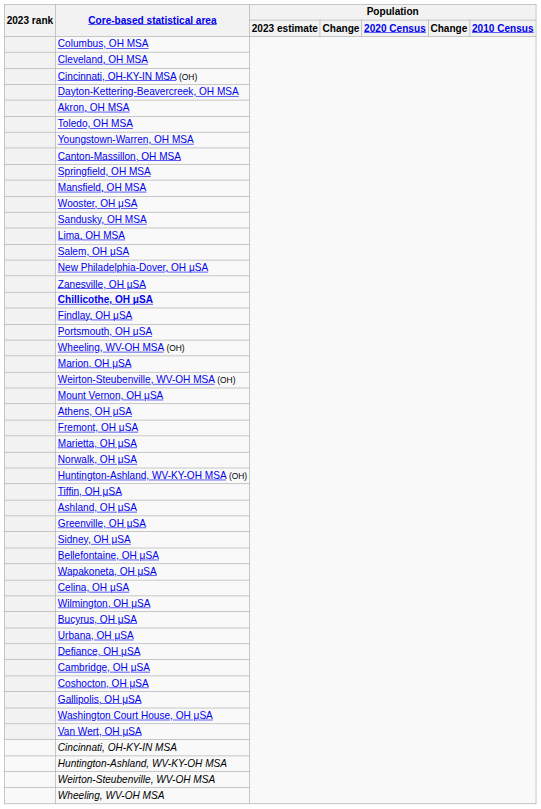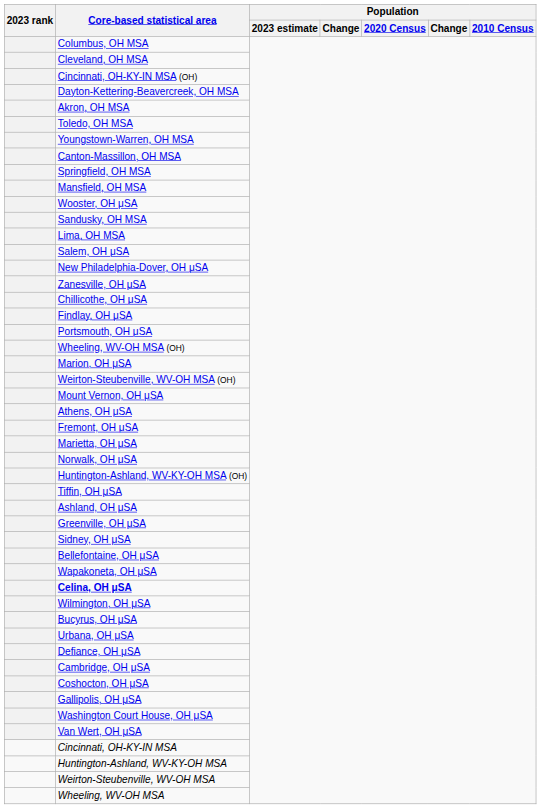(105, 300) bold -> (102, 300) normal
(93, 587) normal -> (95, 587) bold
